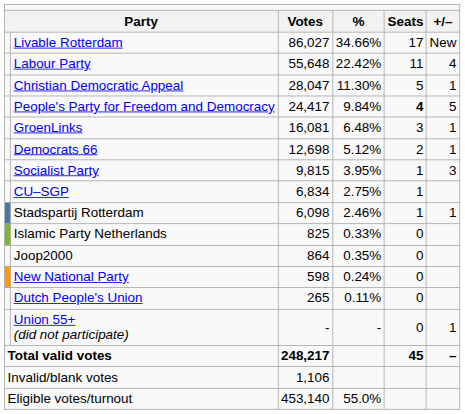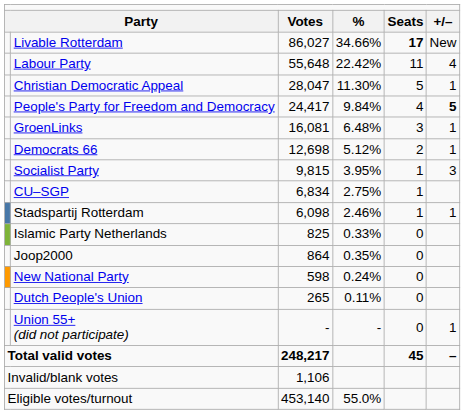(416, 42) normal -> (416, 42) bold
(420, 106) bold -> (420, 106) normal
(453, 106) normal -> (453, 106) bold
